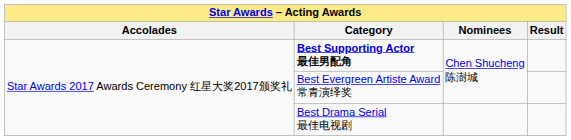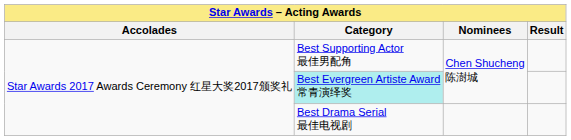(356, 54) bold -> (350, 54) normal
(369, 86) no background -> (369, 86) paleturquoise background
